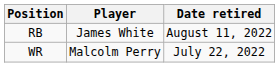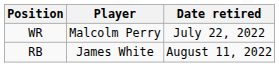rows swapped: (35, 52) <-> (35, 33)
